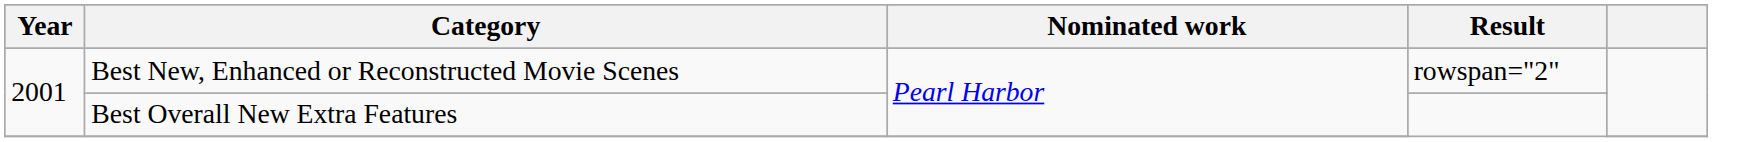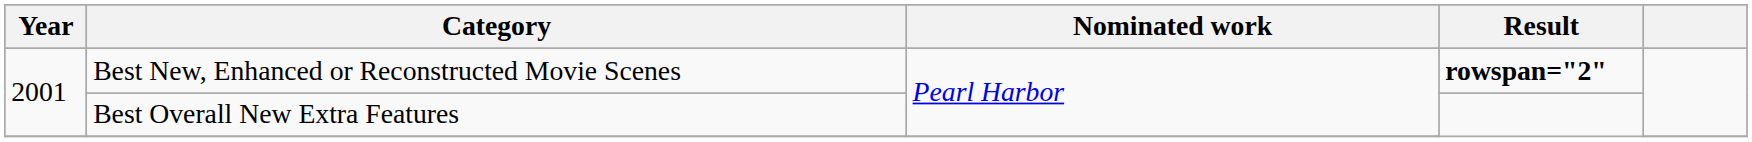(1487, 70) normal -> (1526, 70) bold
